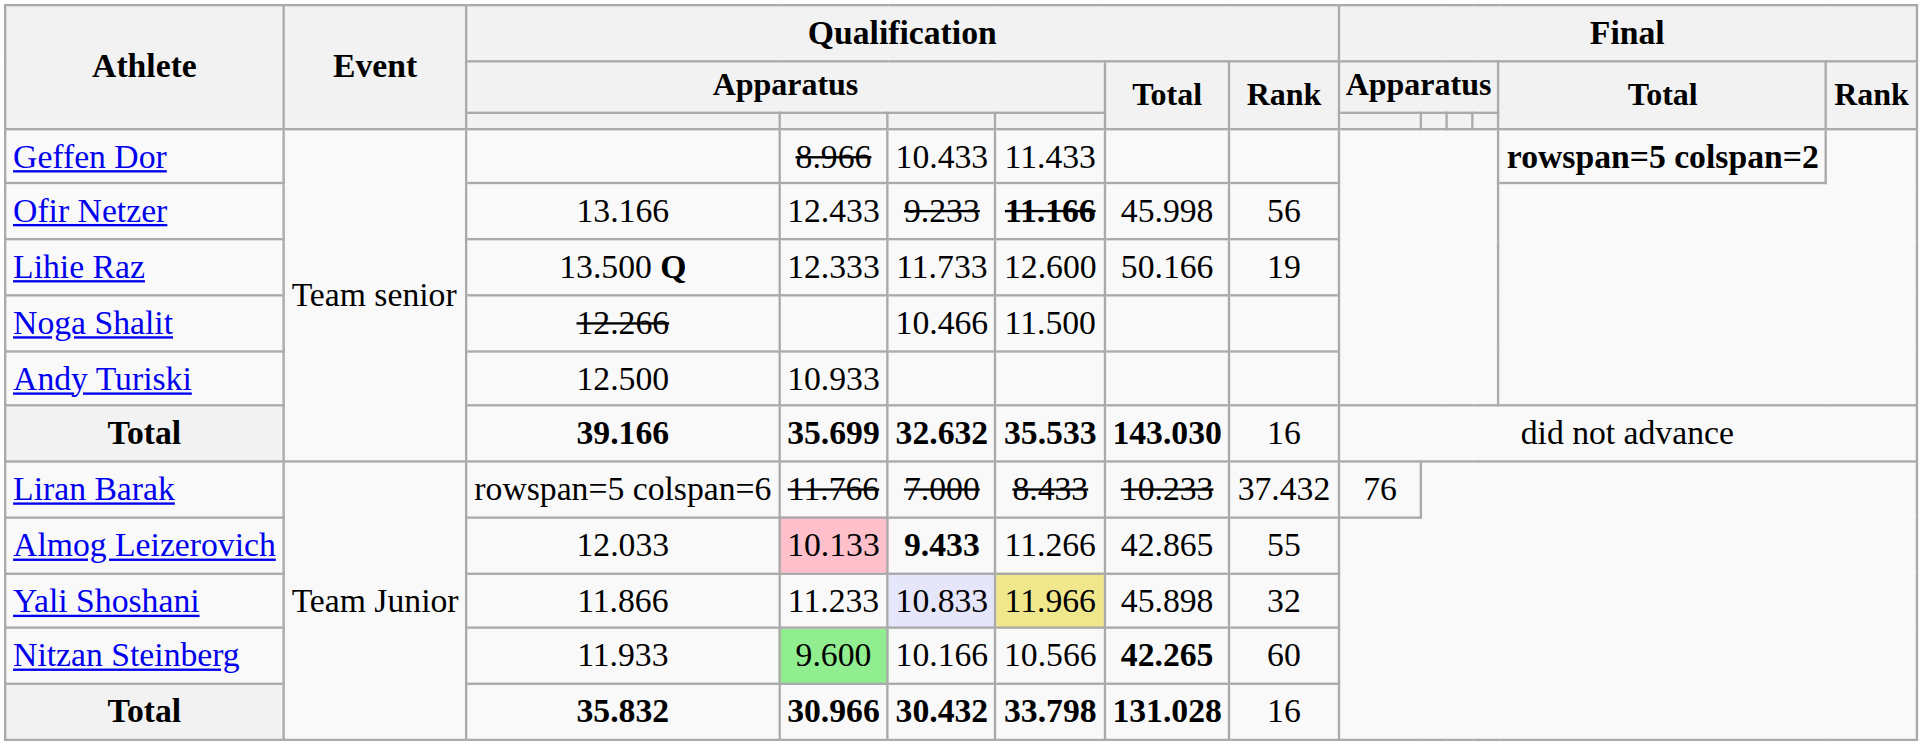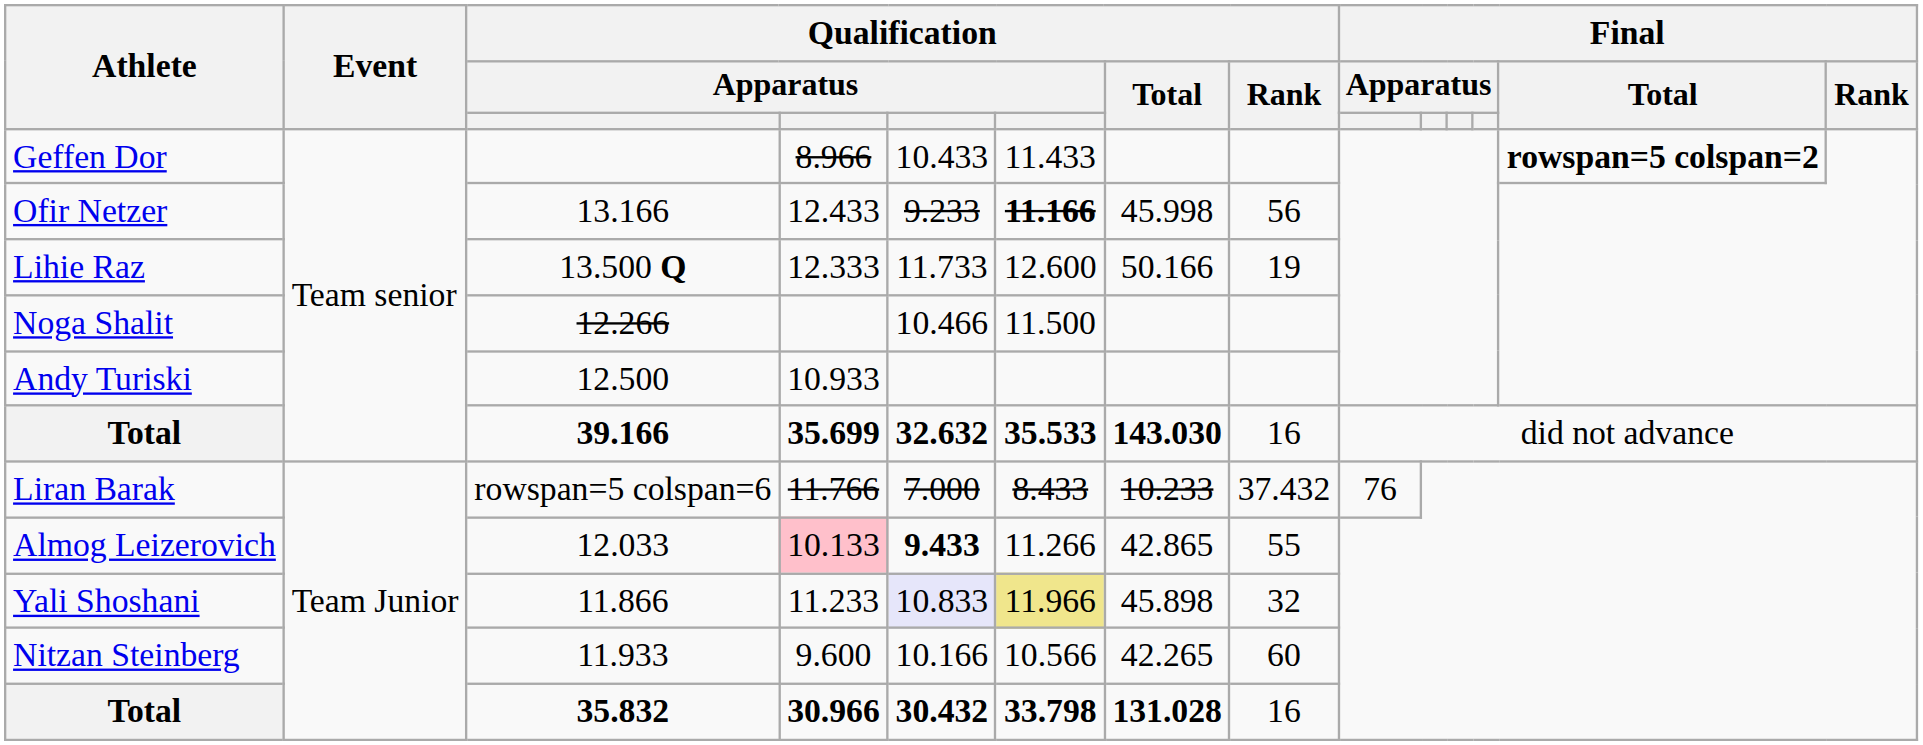(833, 656) lightgreen background -> (833, 656) no background
(1167, 656) bold -> (1167, 656) normal
